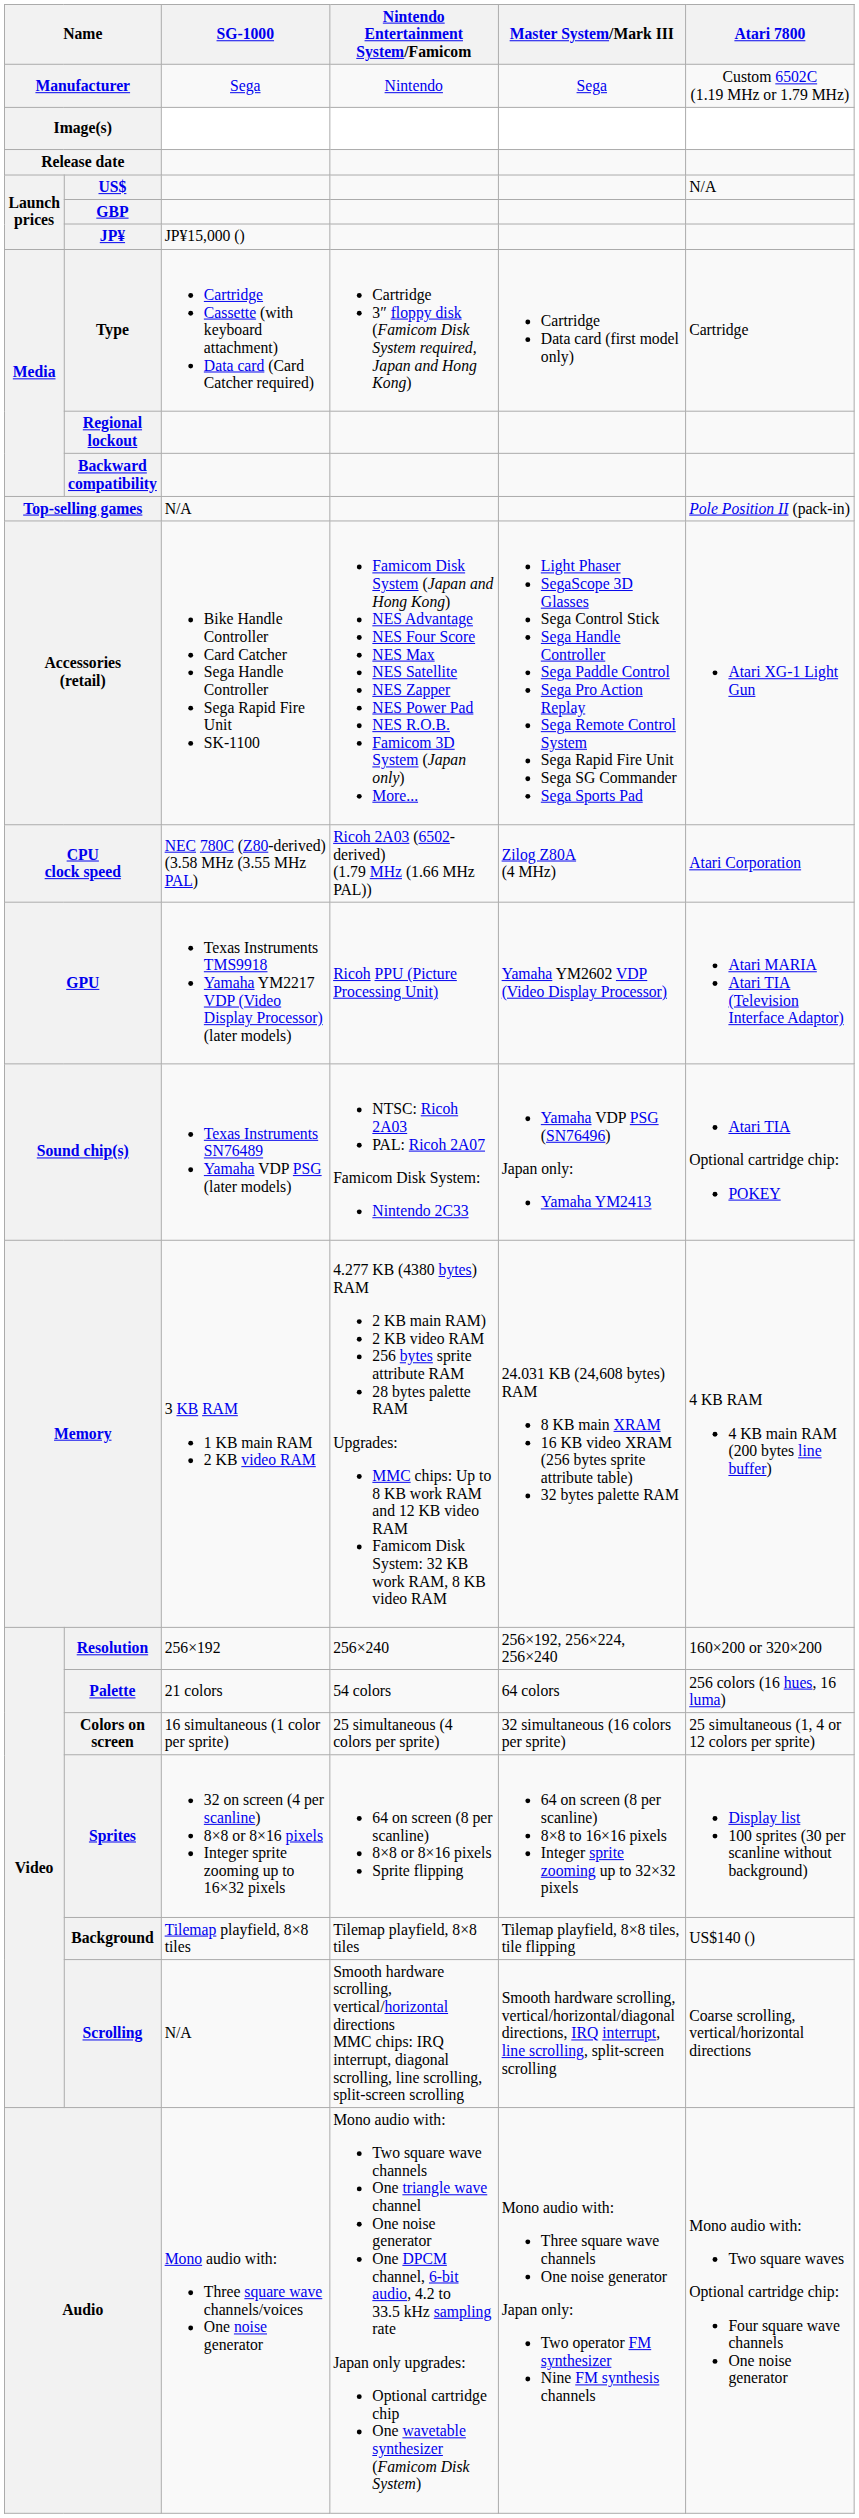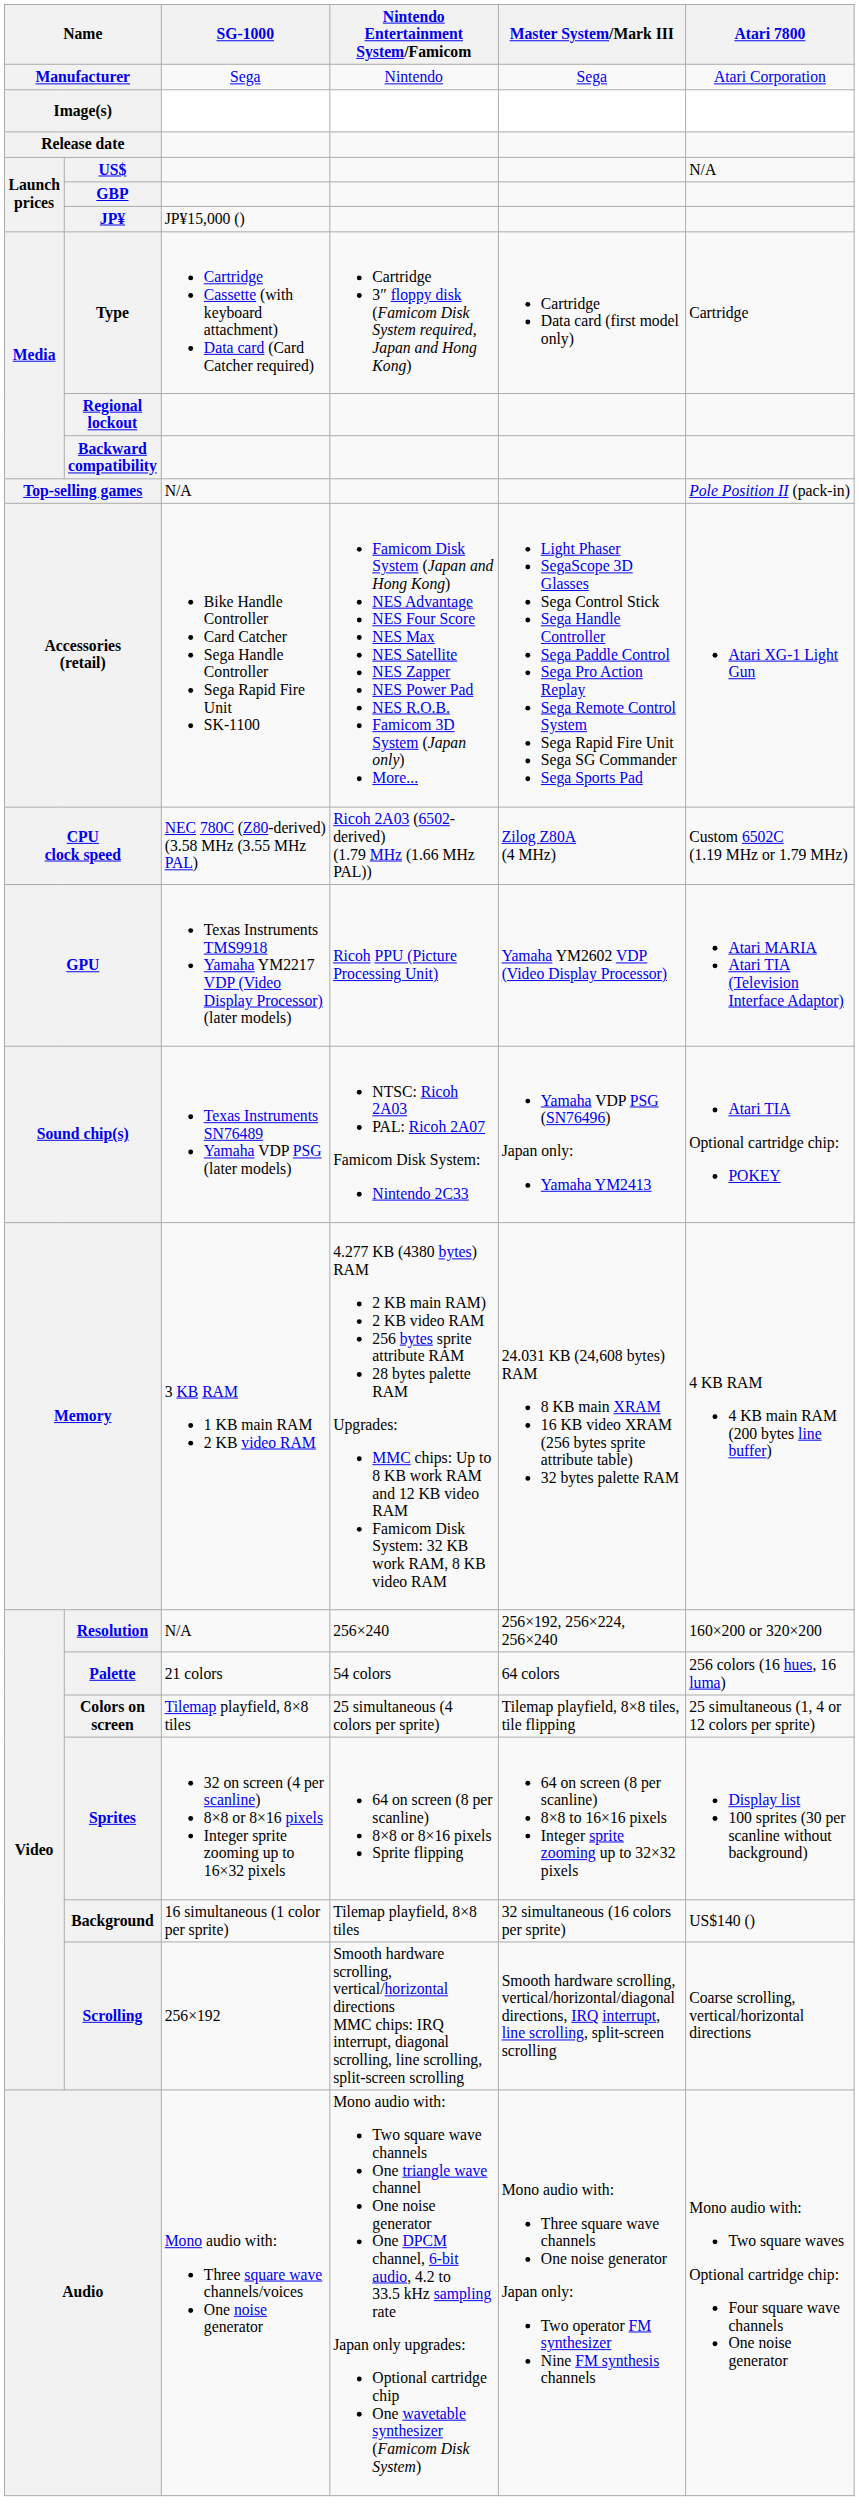(770, 85) Custom 6502C (1.19 MHz or 1.79 MHz) -> (770, 77) Atari Corporation
(745, 863) Atari Corporation -> (768, 845) Custom 6502C (1.19 MHz or 1.79 MHz)
(193, 1648) 256×192 -> (178, 1630) N/A
(242, 1733) 16 simultaneous (1 color per sprite) -> (237, 1716) Tilemap playfield, 8×8 tiles
(586, 1733) 32 simultaneous (16 colors per sprite) -> (590, 1716) Tilemap playfield, 8×8 tiles, tile flipping
(237, 1938) Tilemap playfield, 8×8 tiles -> (242, 1920) 16 simultaneous (1 color per sprite)
(590, 1938) Tilemap playfield, 8×8 tiles, tile flipping -> (586, 1920) 32 simultaneous (16 colors per sprite)
(178, 2033) N/A -> (193, 2016) 256×192
